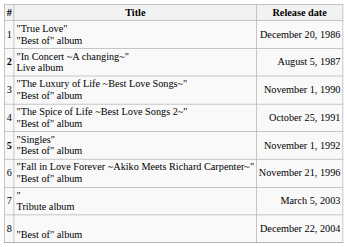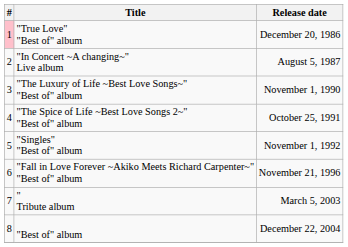(9, 34) no background -> (9, 34) pink background
(9, 62) bold -> (9, 62) normal
(9, 145) bold -> (9, 145) normal
